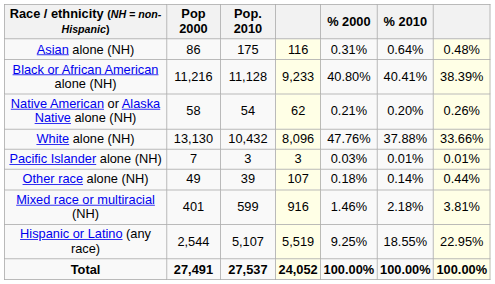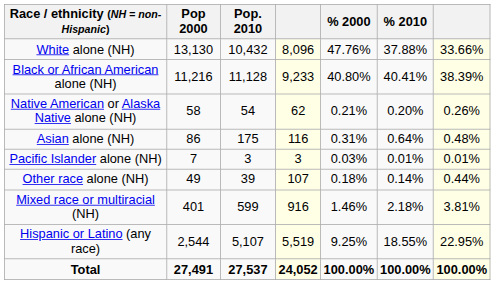rows swapped: (86, 139) <-> (86, 49)
